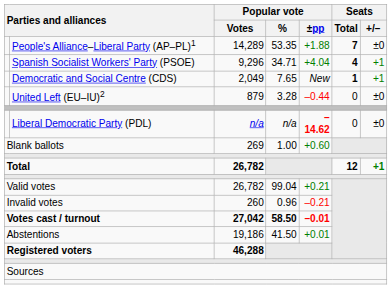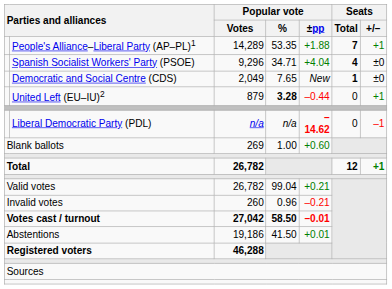(379, 45) ±0 -> (379, 45) +1
(379, 63) +1 -> (379, 63) ±0
(379, 79) +1 -> (379, 79) ±0
(287, 96) normal -> (287, 96) bold
(379, 96) ±0 -> (379, 96) +1
(379, 124) ±0 -> (379, 124) –1
